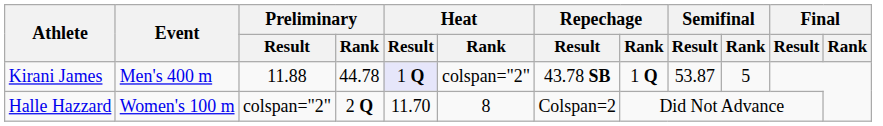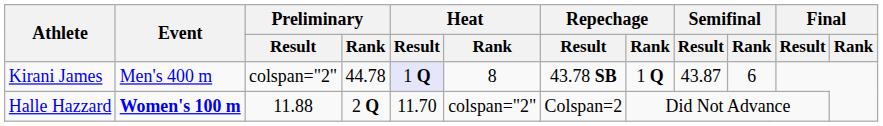(287, 76) 11.88 -> (293, 76) colspan="2"
(486, 76) colspan="2" -> (492, 76) 8
(695, 76) 53.87 -> (701, 76) 43.87
(746, 76) 5 -> (752, 76) 6
(177, 106) normal -> (180, 106) bold
(287, 106) colspan="2" -> (293, 106) 11.88
(486, 106) 8 -> (492, 106) colspan="2"
